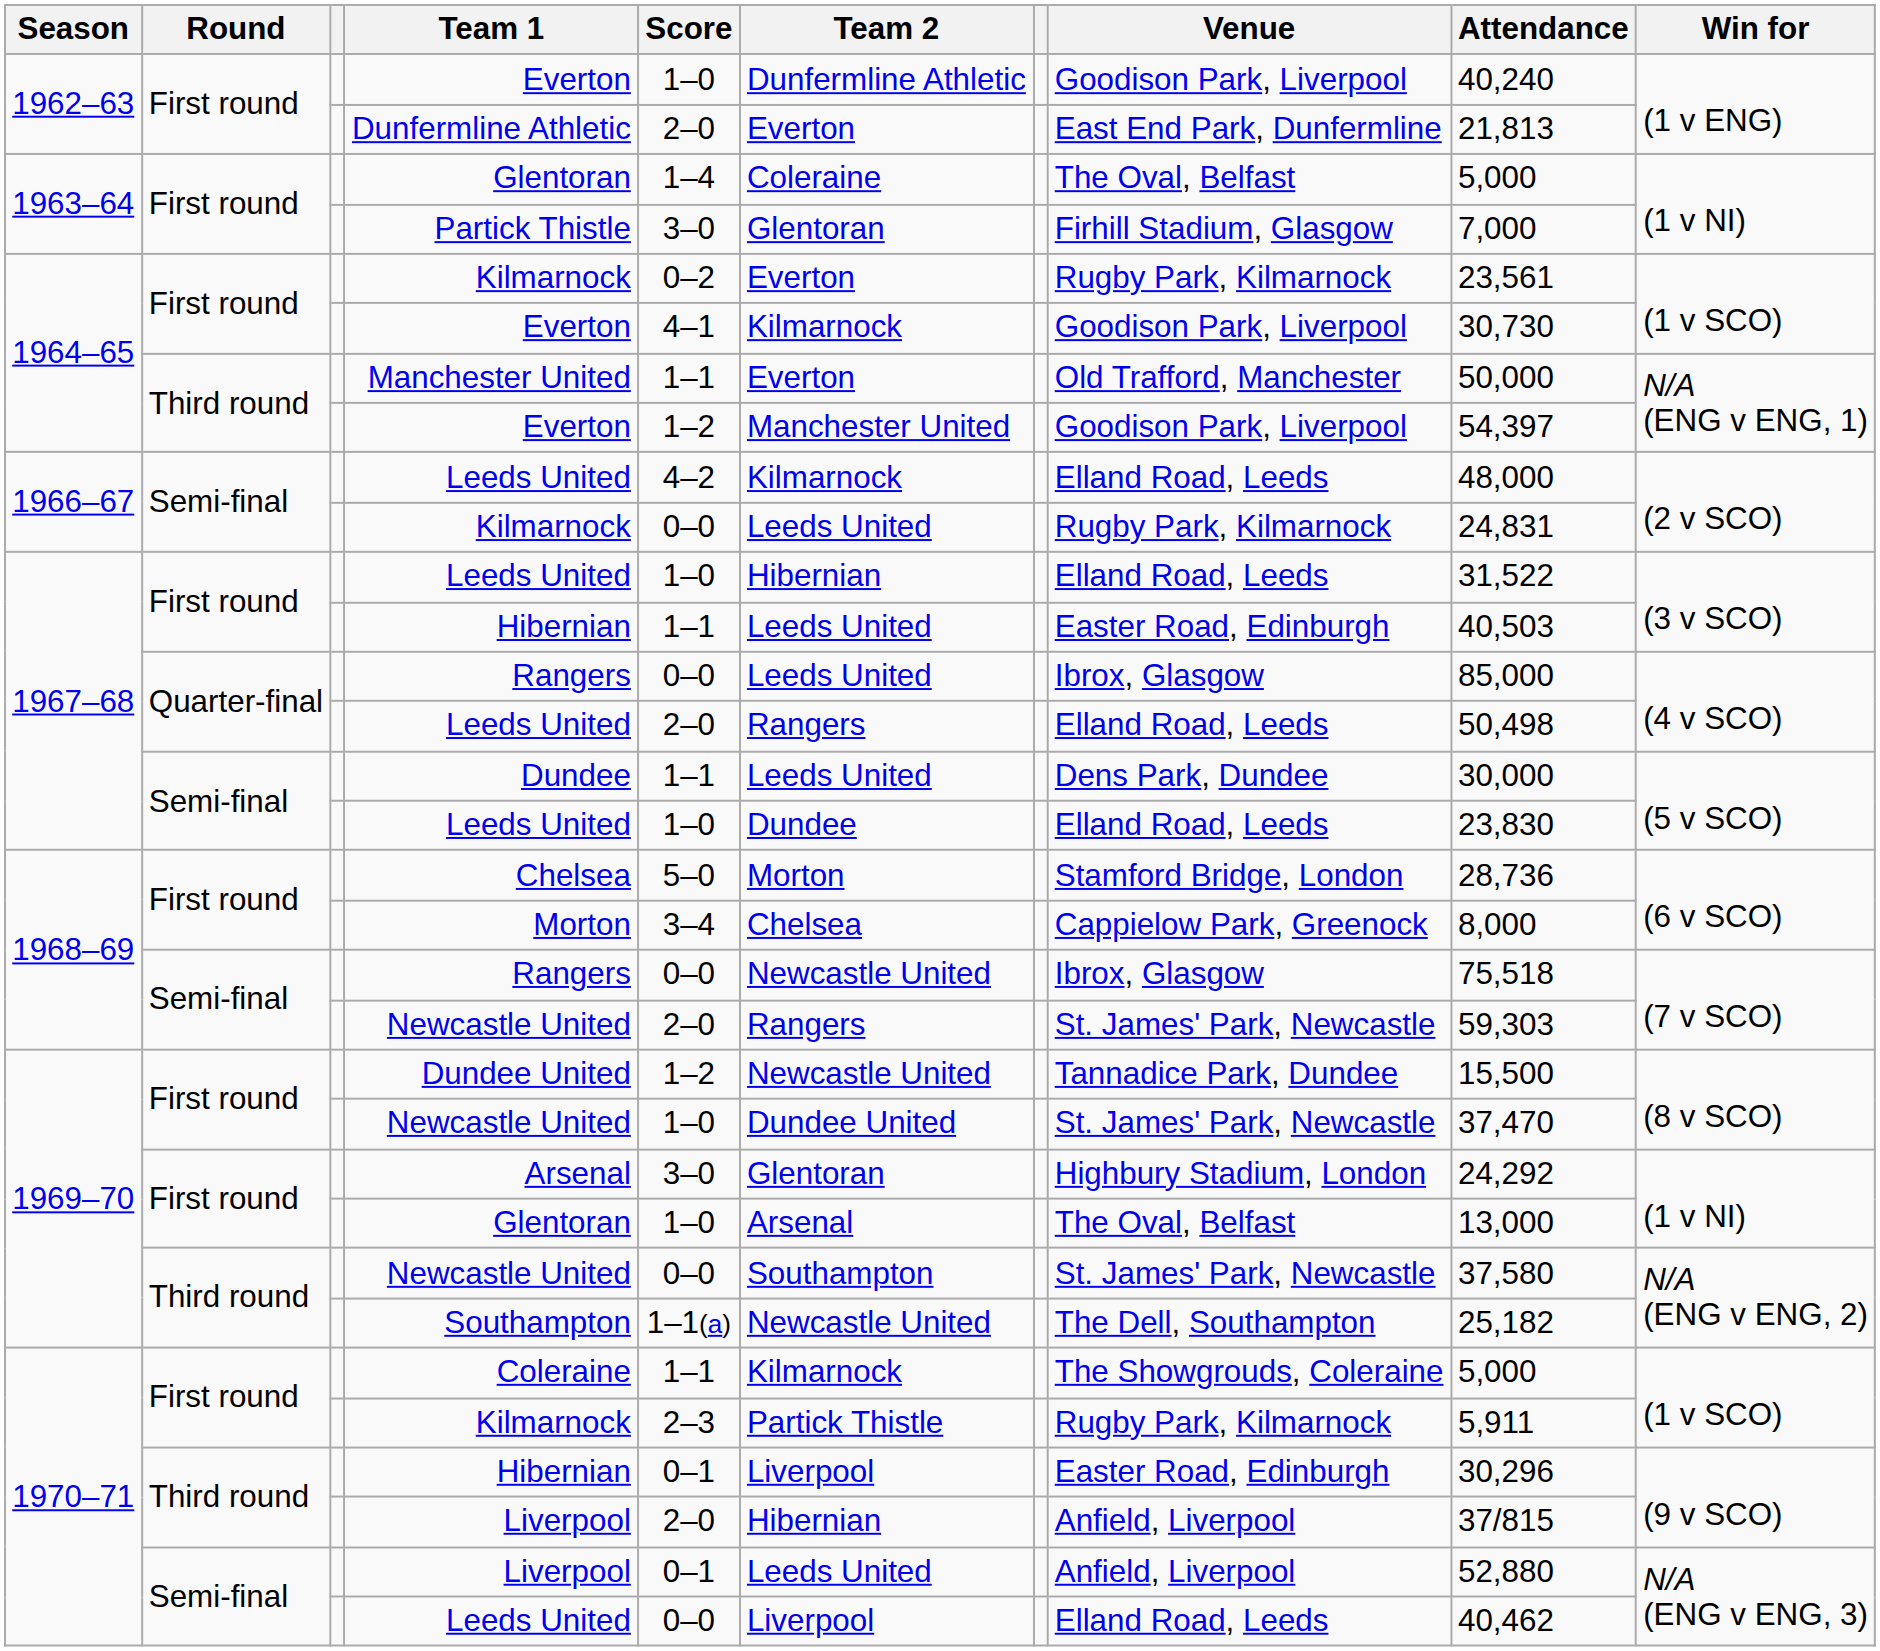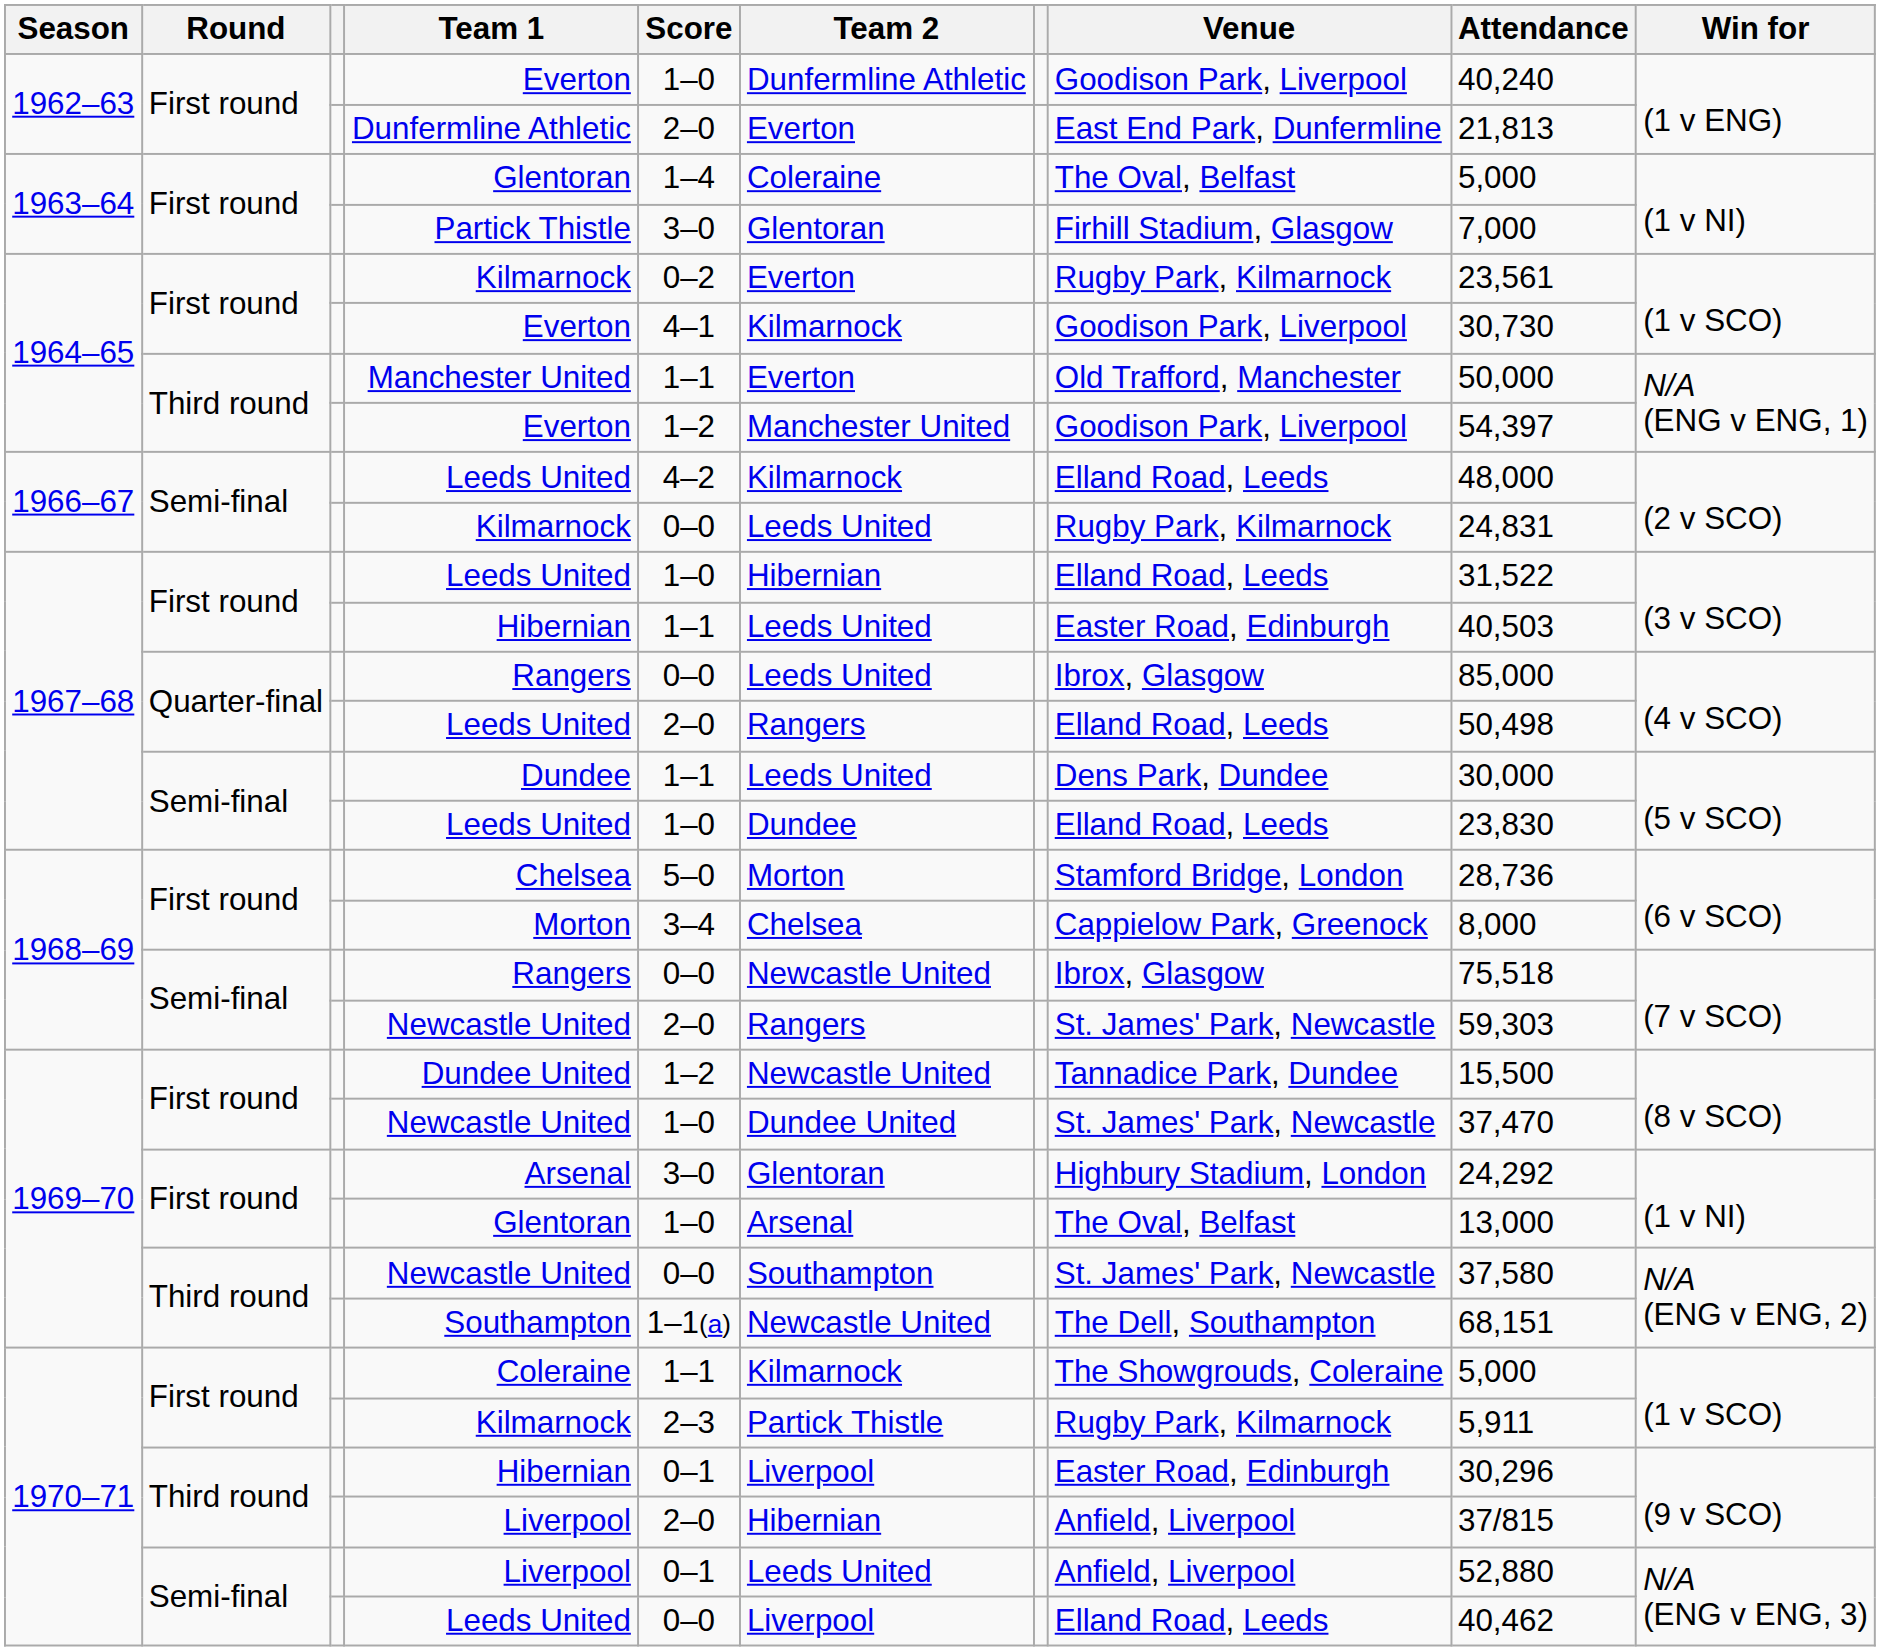(1506, 1322) 25,182 -> (1506, 1322) 68,151
